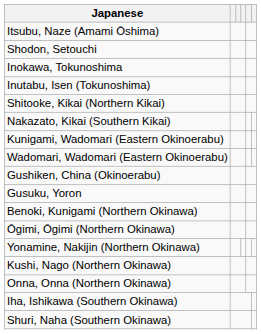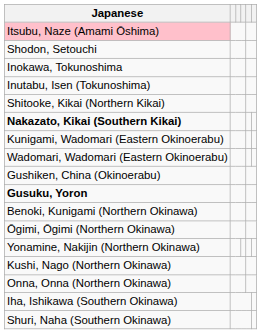(83, 31) no background -> (83, 31) pink background
(89, 121) normal -> (94, 121) bold
(44, 193) normal -> (47, 193) bold
